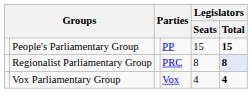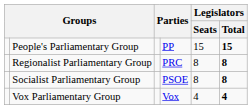(224, 63) lavender background -> (224, 63) no background
+ row: (76, 79)
